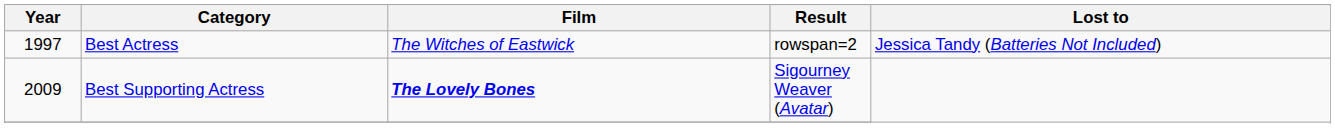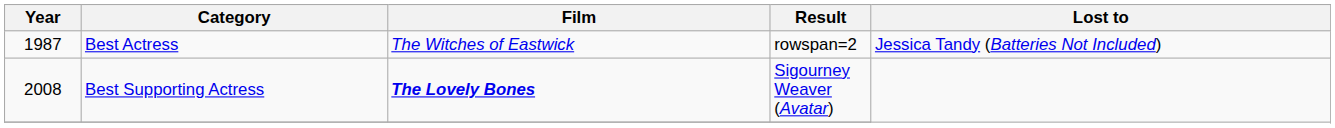(43, 44) 1997 -> (43, 44) 1987
(43, 90) 2009 -> (43, 90) 2008
